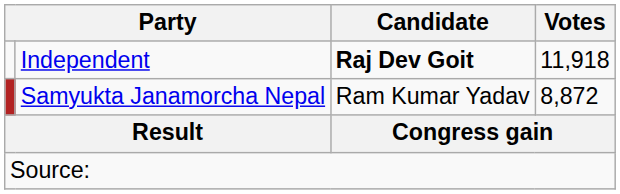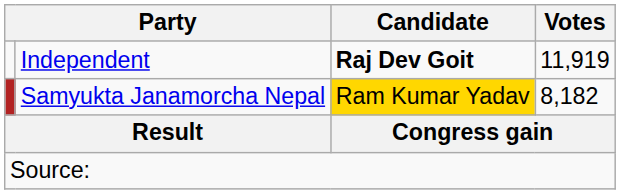(575, 59) 11,918 -> (575, 59) 11,919
(433, 96) no background -> (433, 96) gold background
(569, 96) 8,872 -> (569, 96) 8,182
